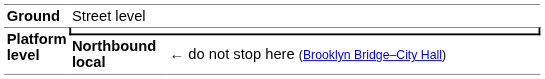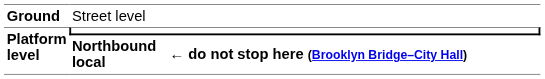(308, 54) normal -> (318, 54) bold
